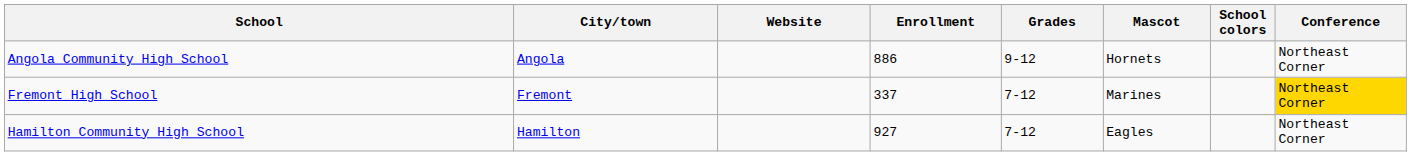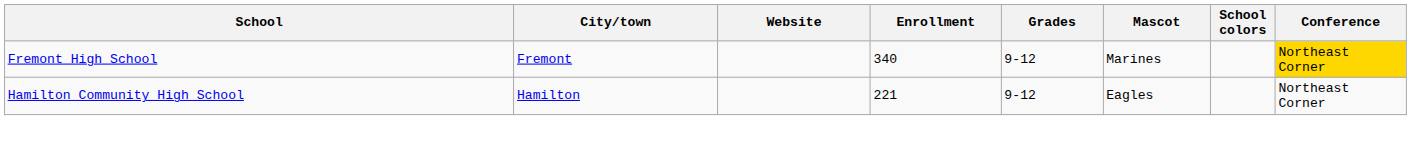- row: (118, 59)
(885, 96) 337 -> (885, 59) 340
(1020, 96) 7-12 -> (1020, 59) 9-12
(885, 132) 927 -> (885, 96) 221
(1020, 132) 7-12 -> (1020, 96) 9-12
